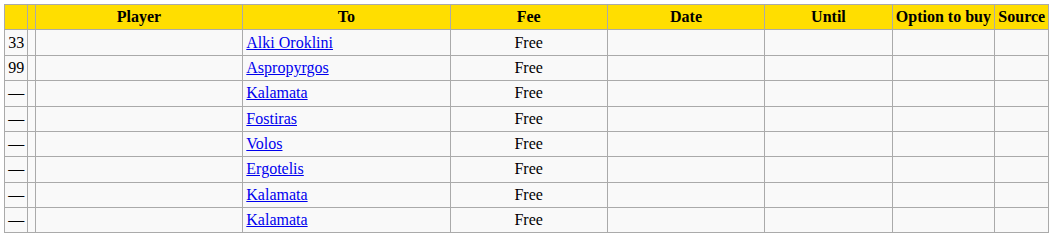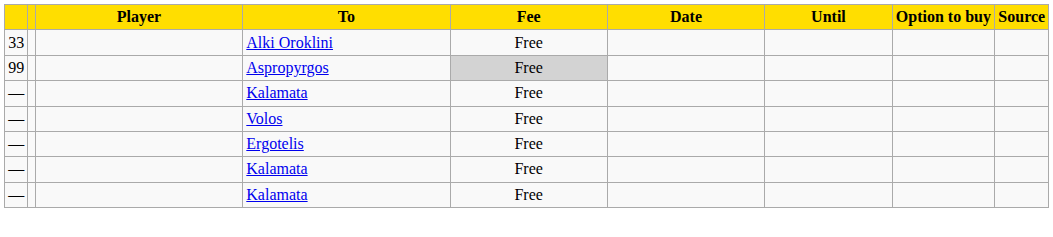(529, 67) no background -> (529, 67) lightgrey background
- row: (16, 118)
